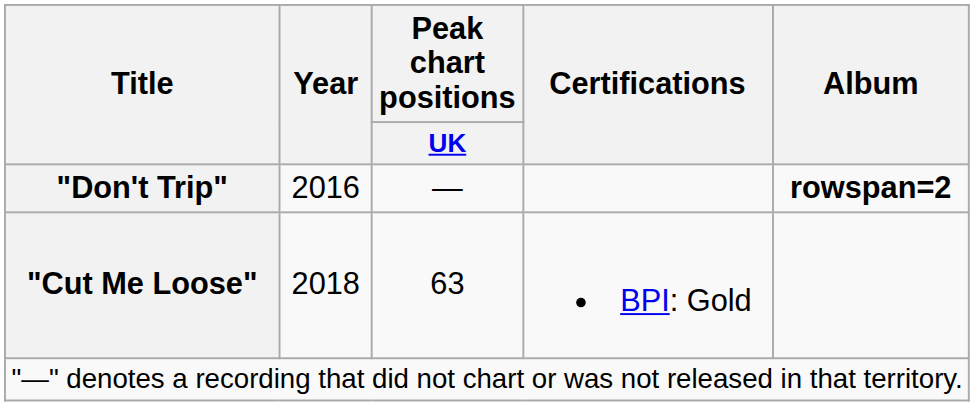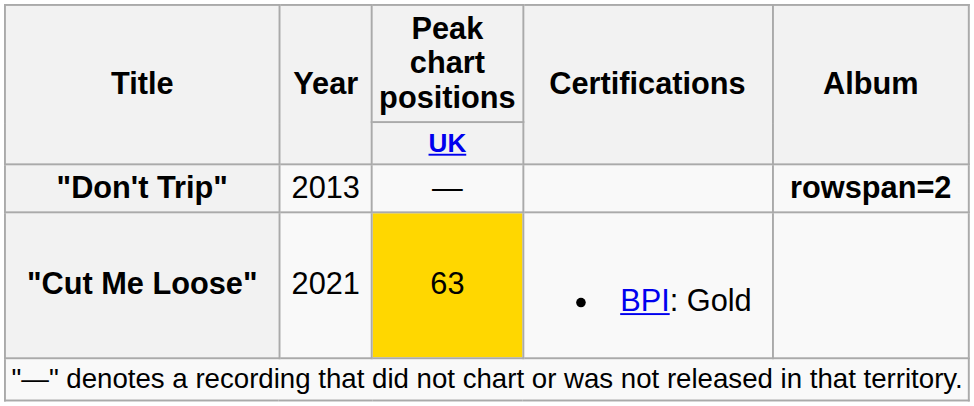(326, 187) 2016 -> (326, 187) 2013
(326, 284) 2018 -> (326, 284) 2021
(447, 284) no background -> (447, 284) gold background
